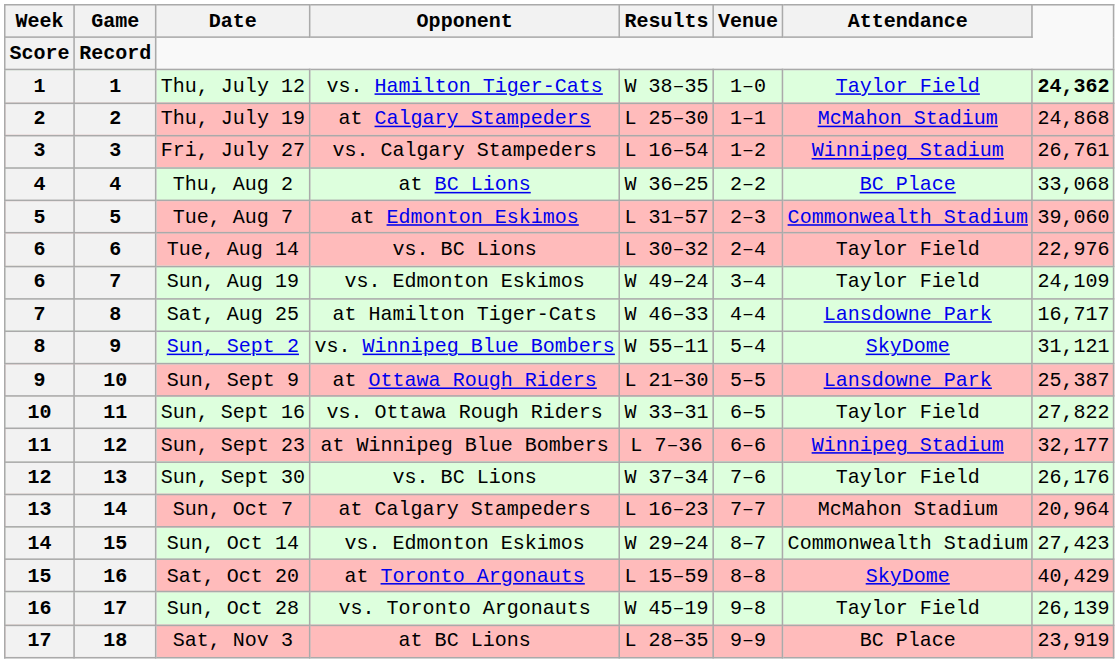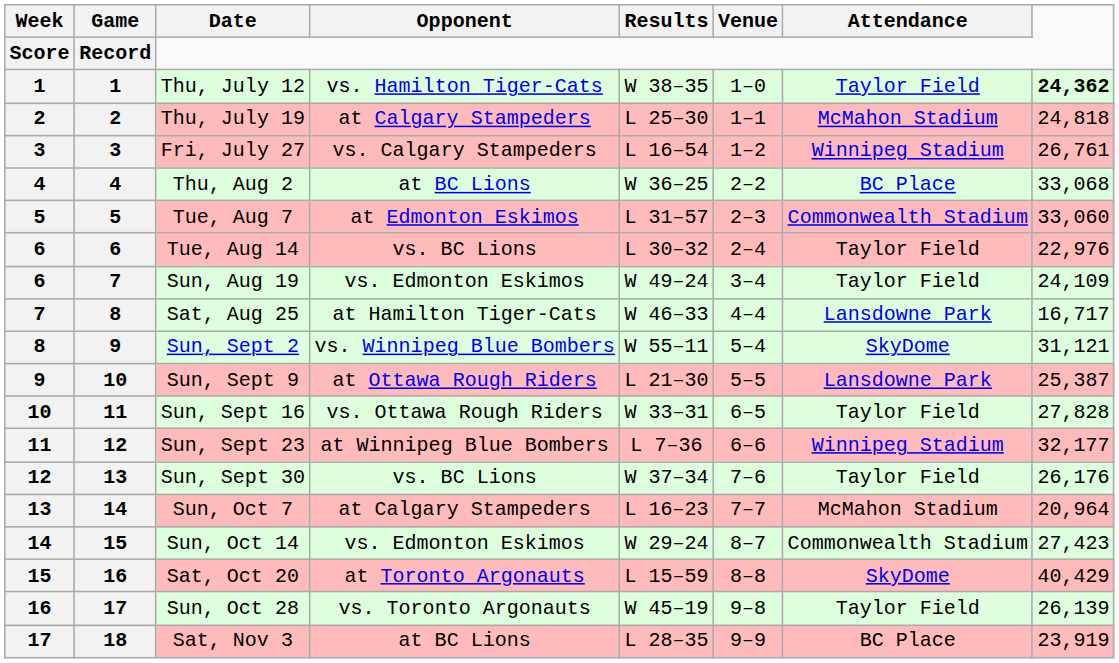(1073, 119) 24,868 -> (1073, 119) 24,818
(1073, 217) 39,060 -> (1073, 217) 33,060
(1073, 413) 27,822 -> (1073, 413) 27,828
